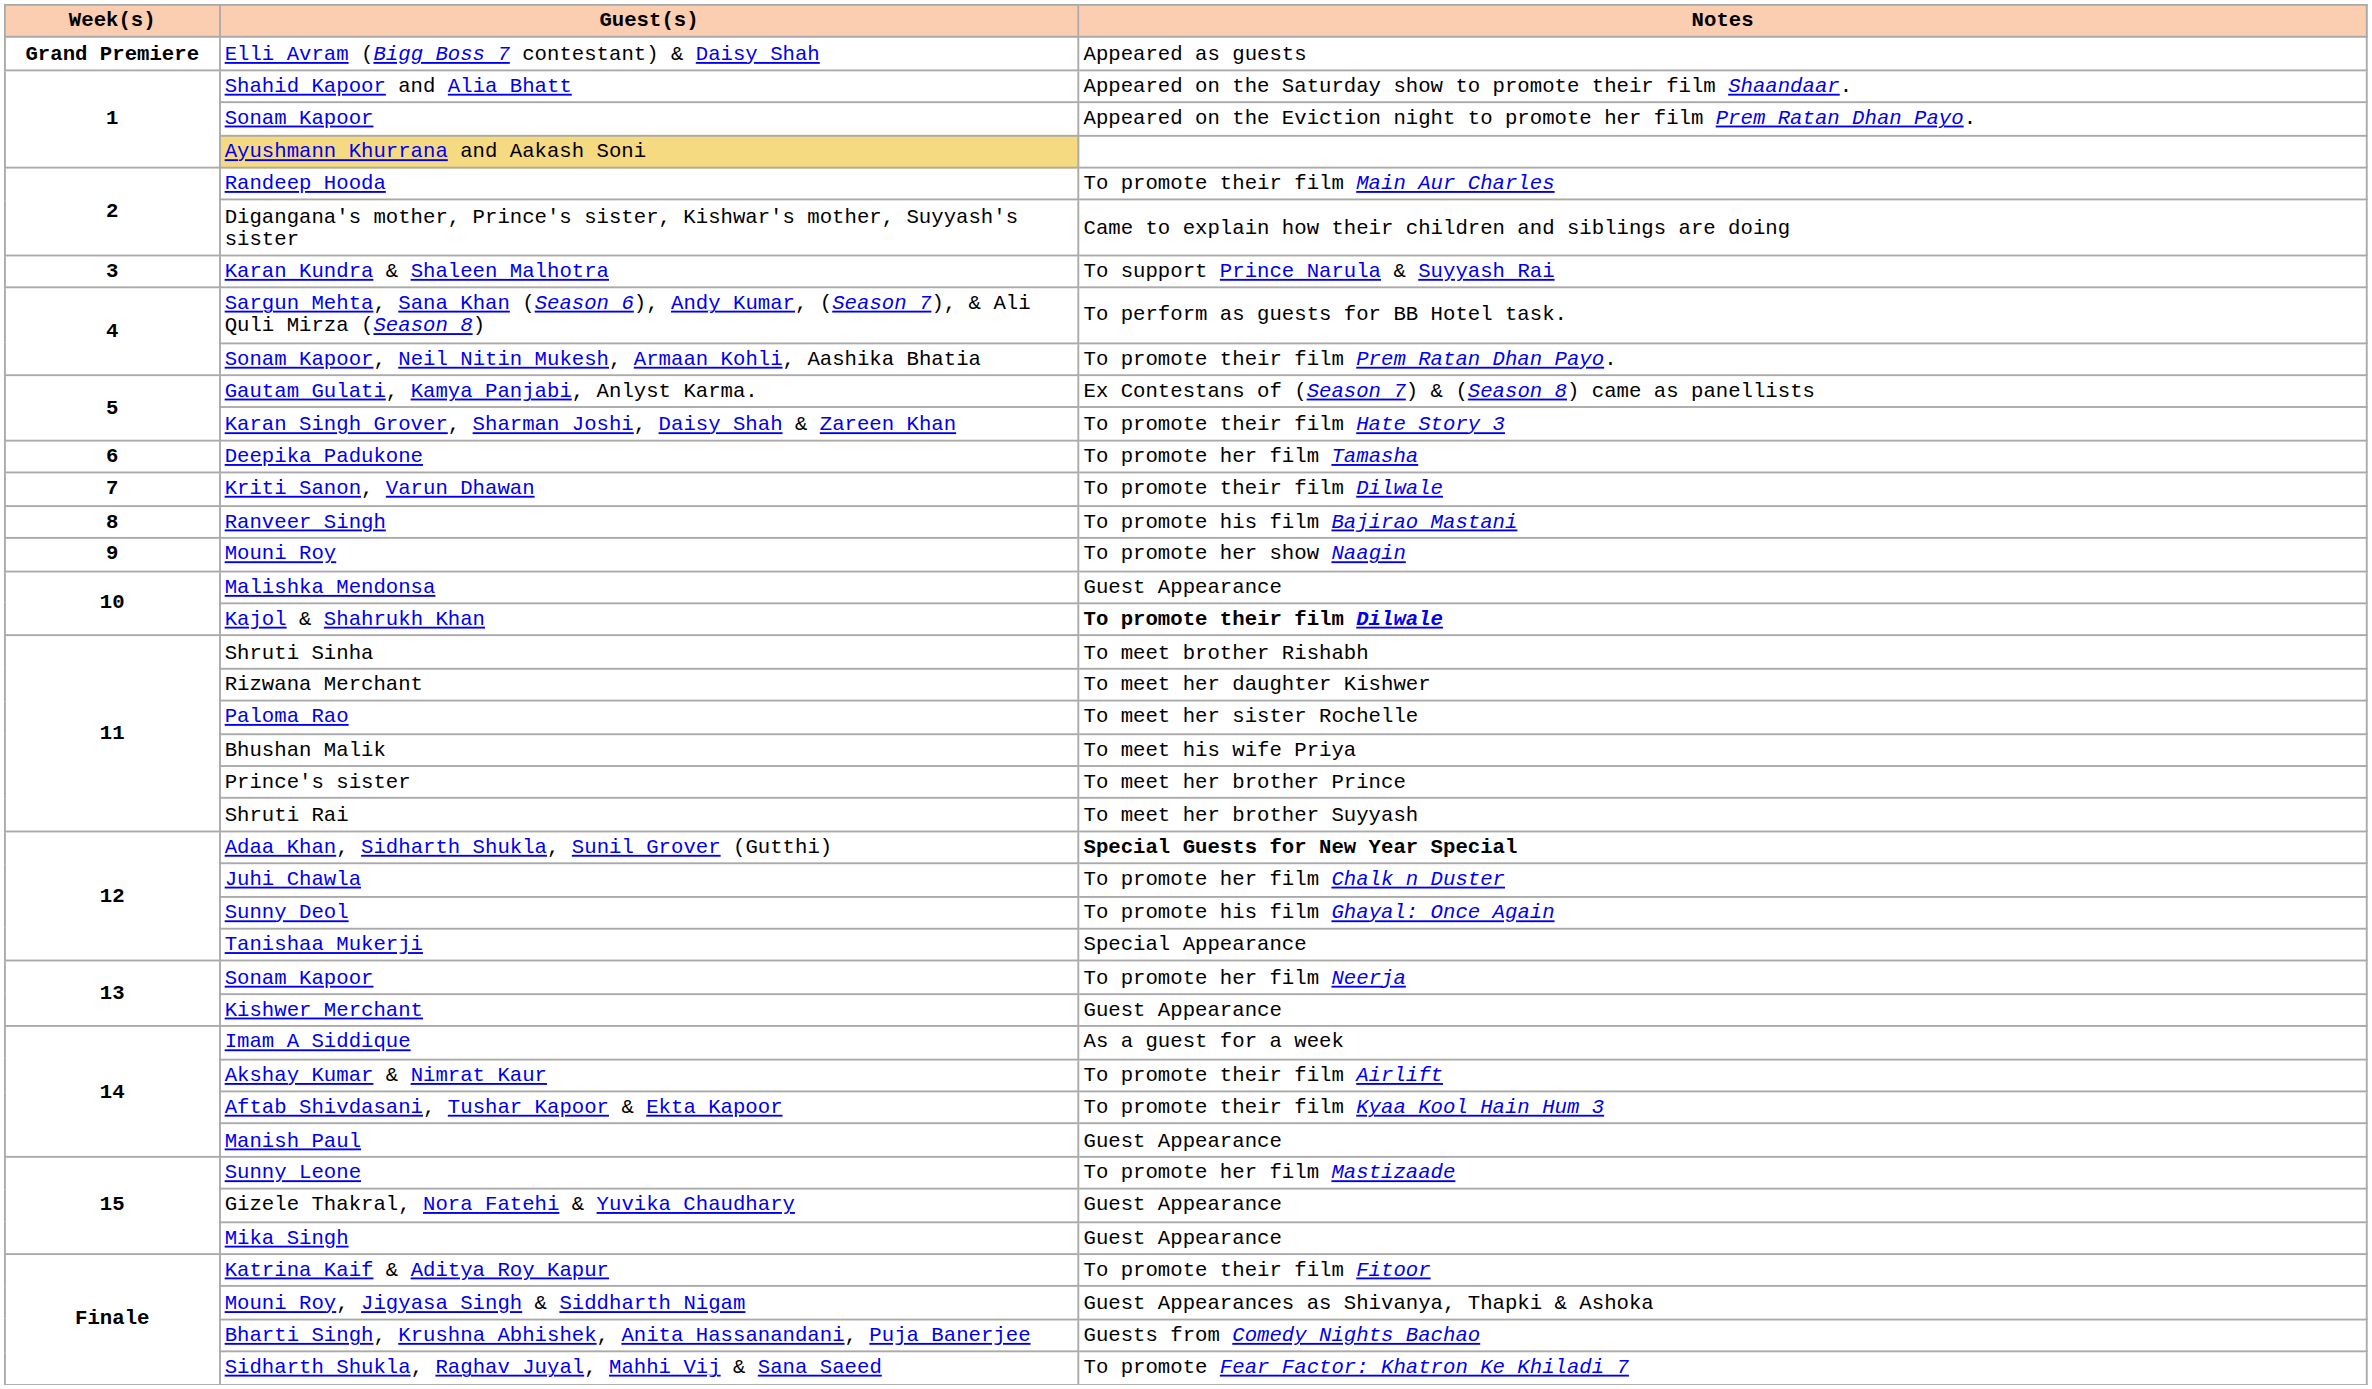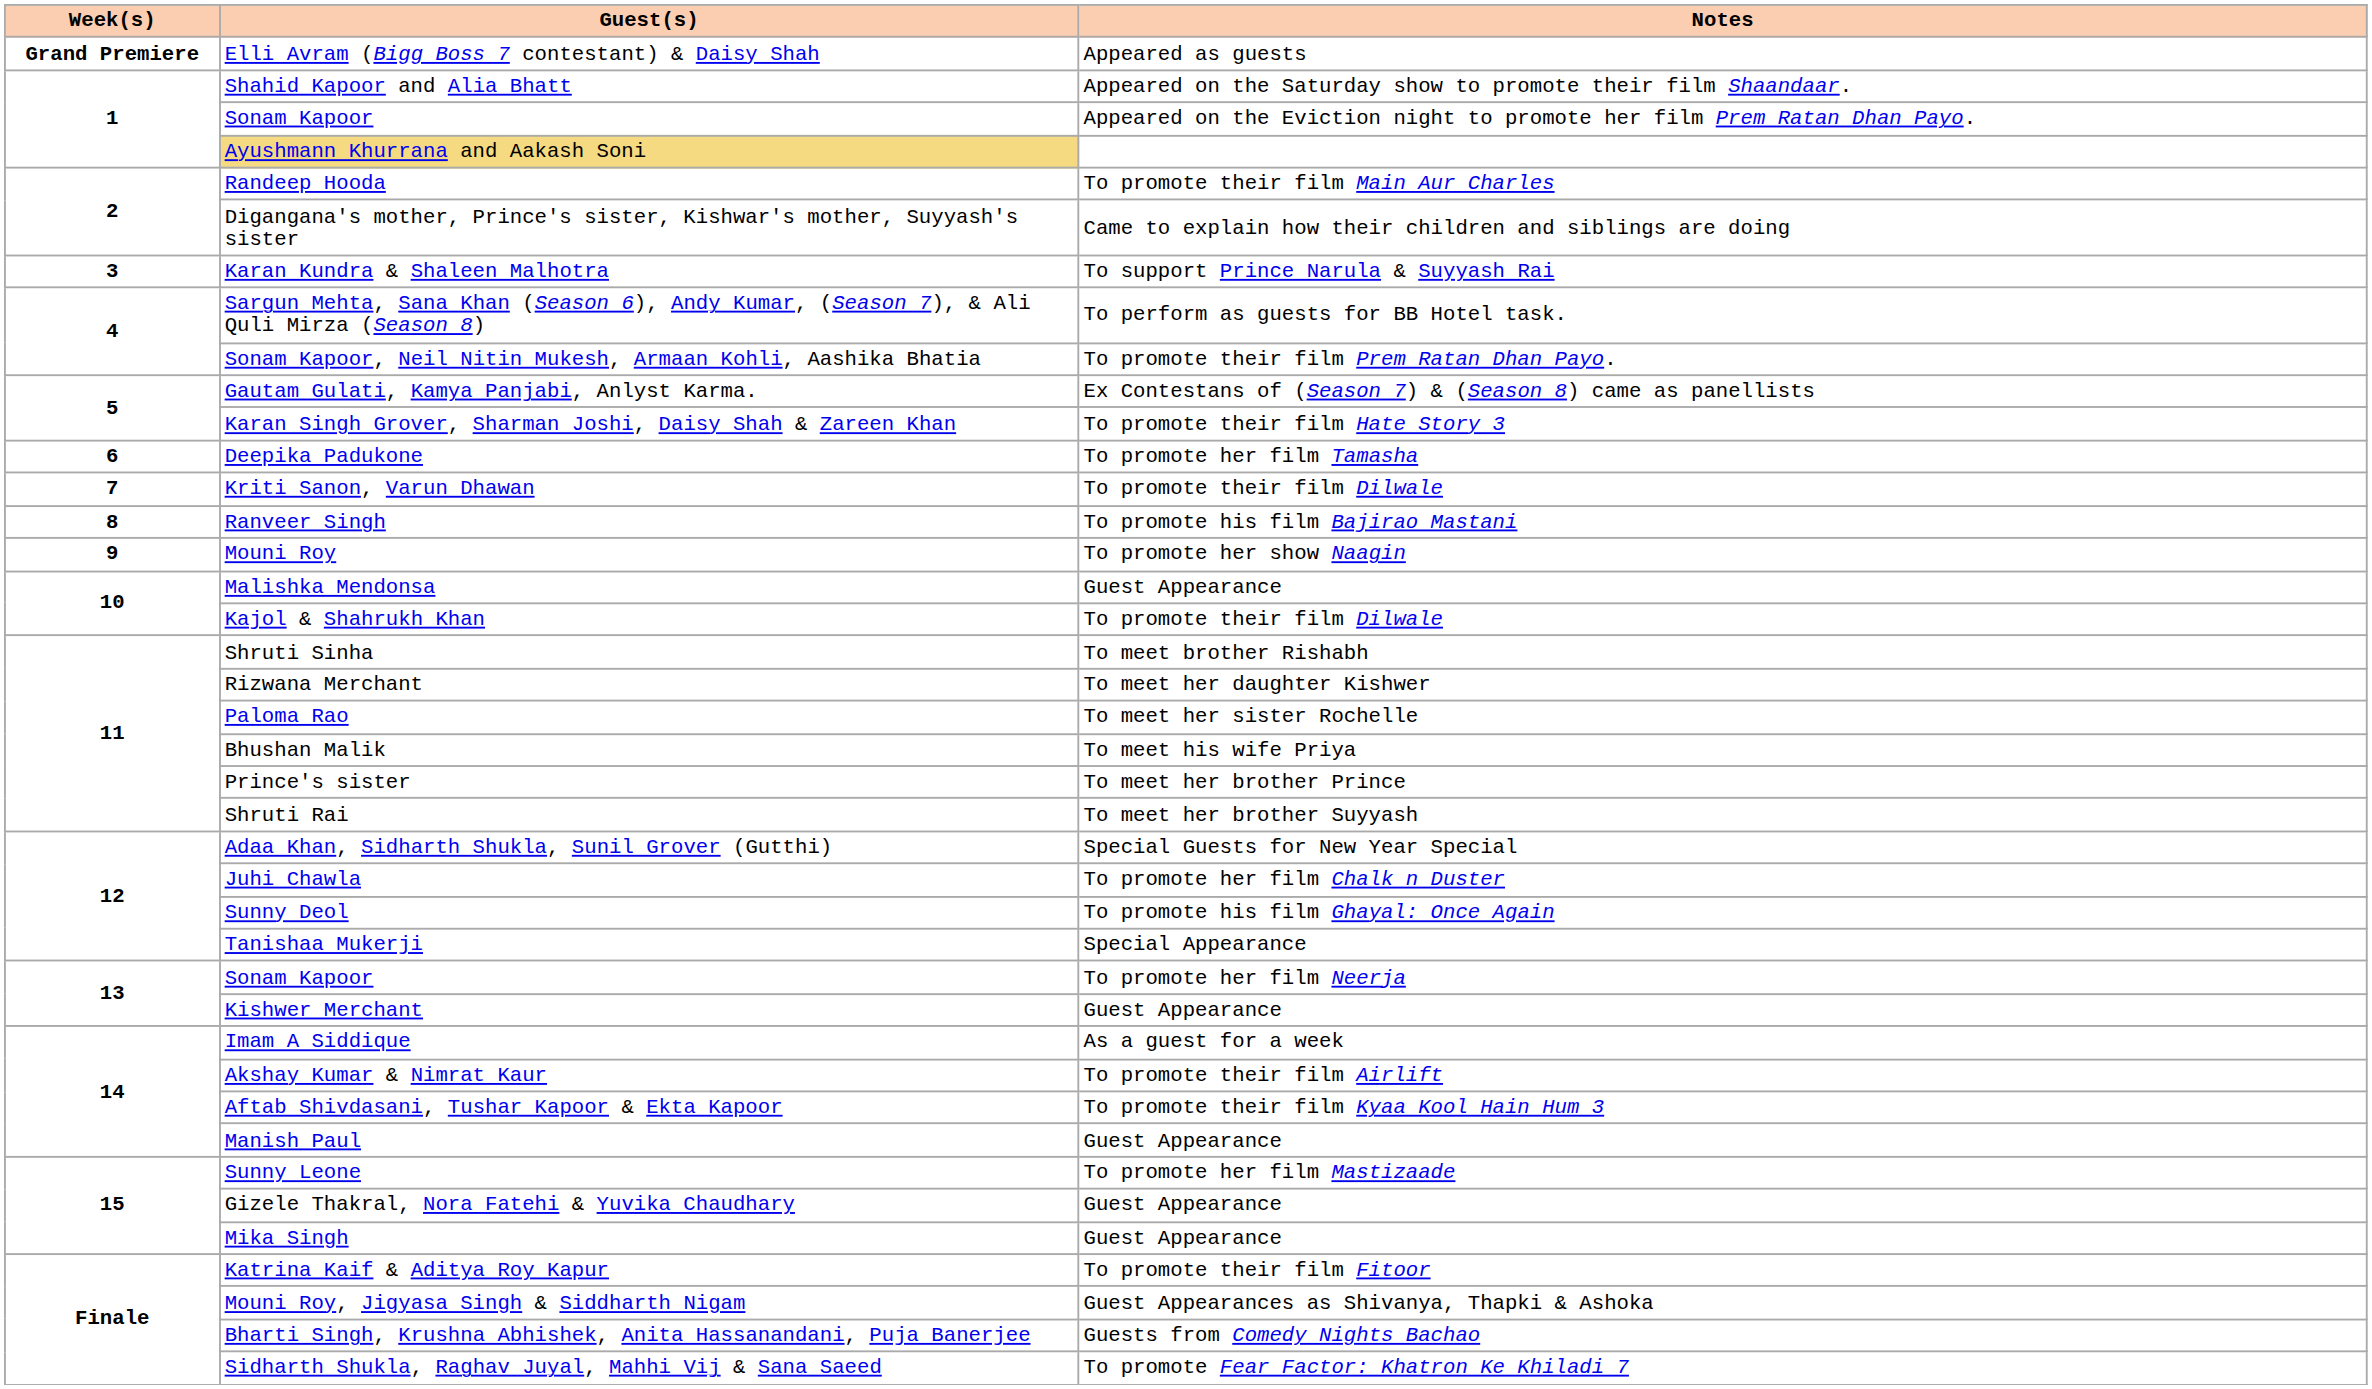(1263, 619) bold -> (1263, 619) normal
(1300, 847) bold -> (1300, 847) normal
